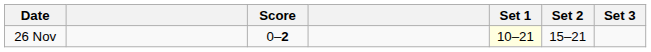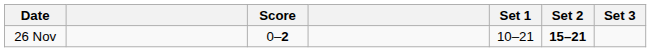(515, 36) lightyellow background -> (515, 36) no background
(568, 36) normal -> (568, 36) bold
